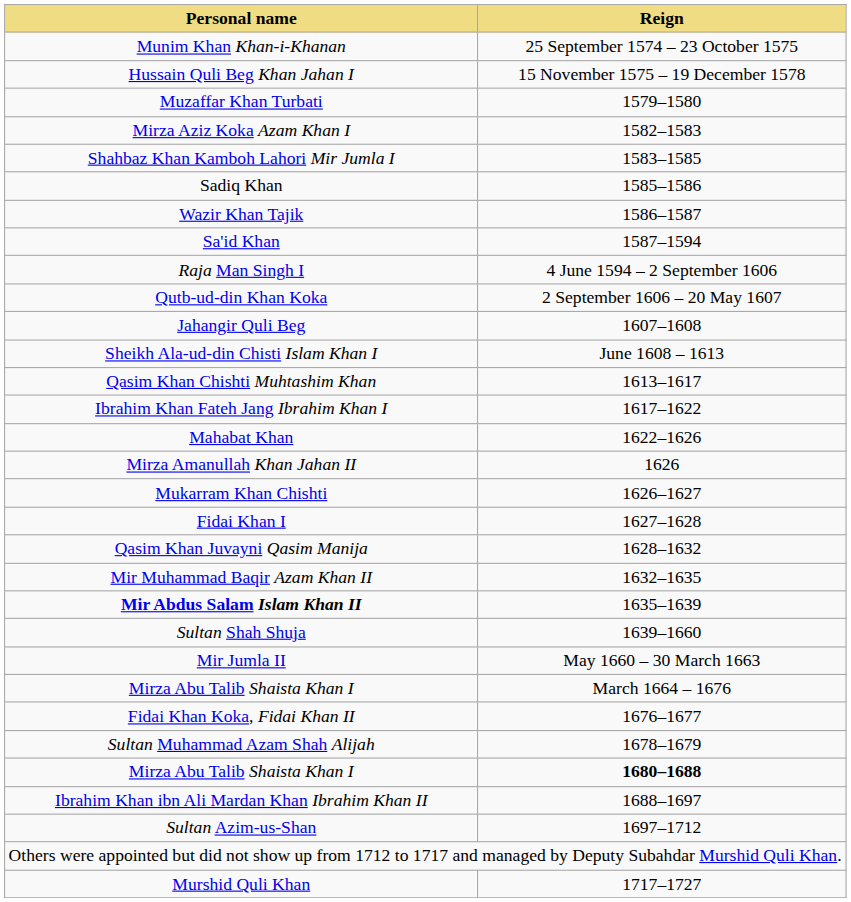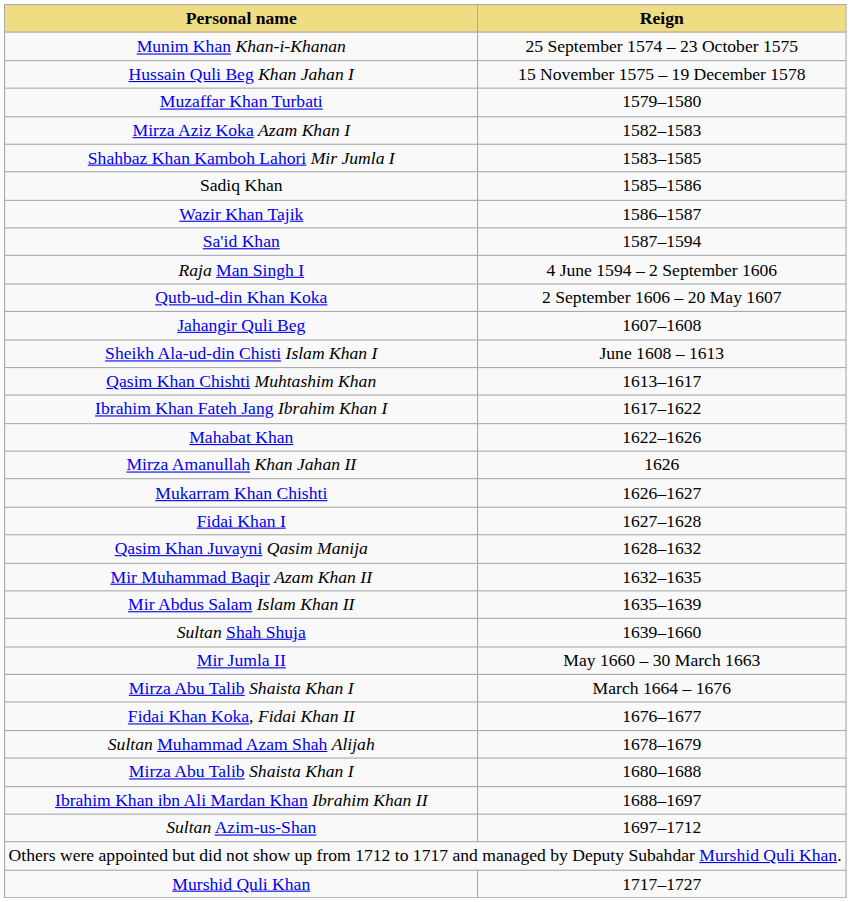(241, 604) bold -> (241, 604) normal
(662, 772) bold -> (662, 772) normal
